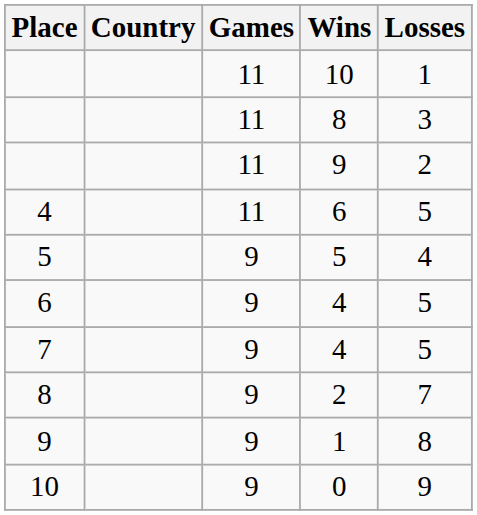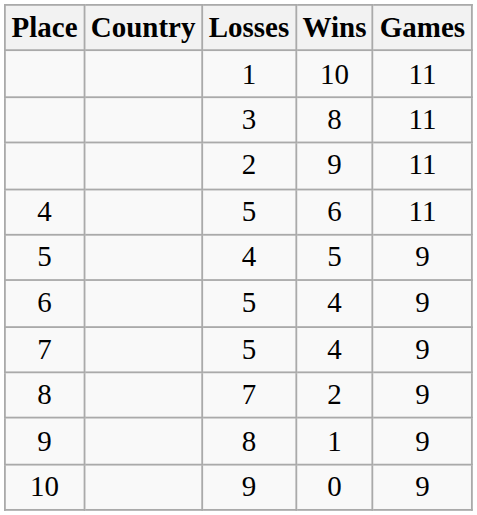columns swapped: (251, 27) <-> (425, 27)
